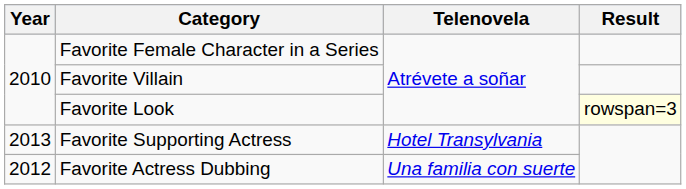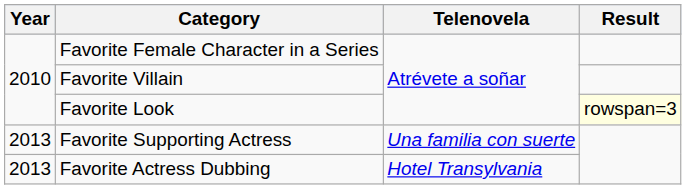(465, 139) Hotel Transylvania -> (481, 139) Una familia con suerte
(30, 169) 2012 -> (30, 169) 2013
(481, 169) Una familia con suerte -> (465, 169) Hotel Transylvania
